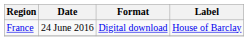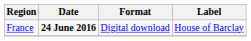(67, 28) normal -> (68, 28) bold
